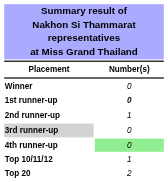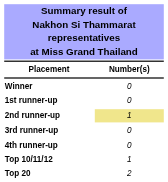(129, 101) bold -> (129, 101) normal
(129, 115) no background -> (129, 115) khaki background
(32, 130) lightgrey background -> (32, 130) no background
(129, 145) lightgreen background -> (129, 145) no background
